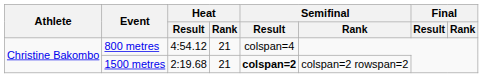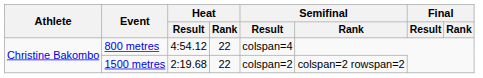(225, 47) 21 -> (225, 47) 22
(225, 64) 21 -> (225, 64) 22
(269, 64) bold -> (267, 64) normal
